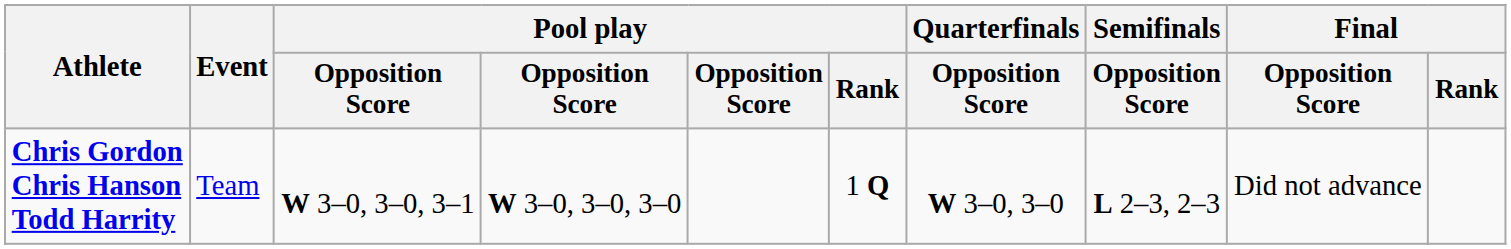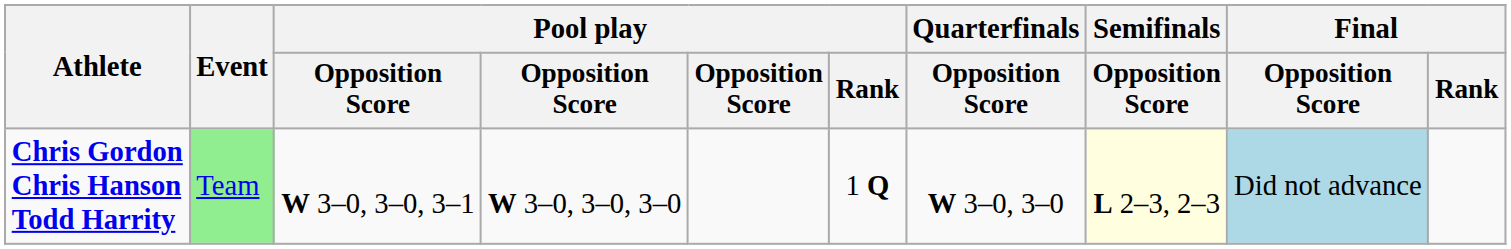(228, 186) no background -> (228, 186) lightgreen background
(1157, 203) no background -> (1157, 203) lightyellow background
(1328, 186) no background -> (1328, 186) lightblue background
